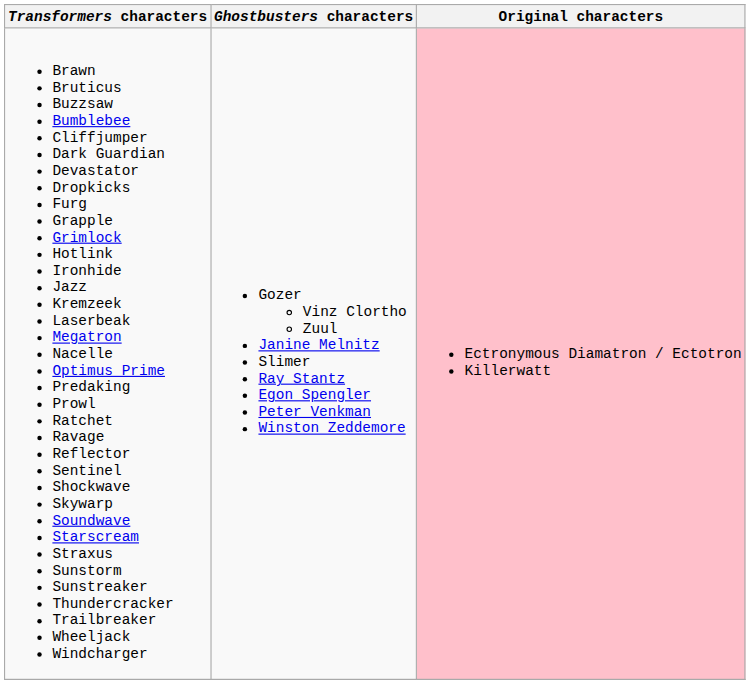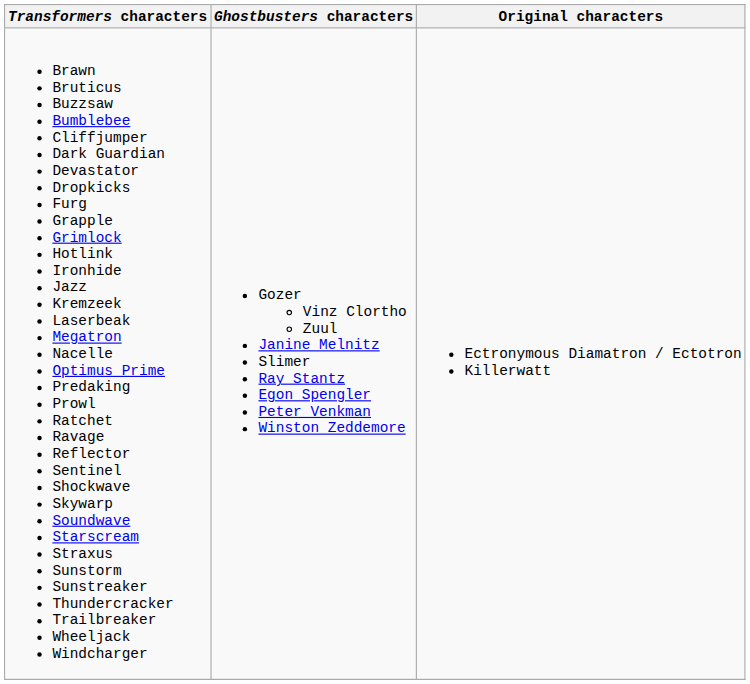(581, 362) pink background -> (581, 362) no background
